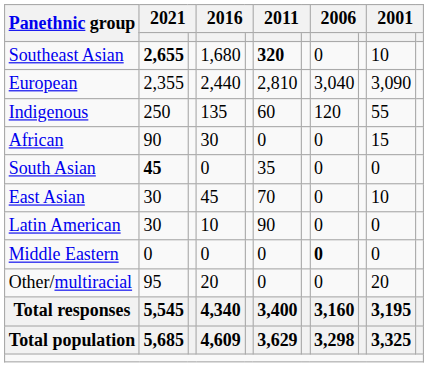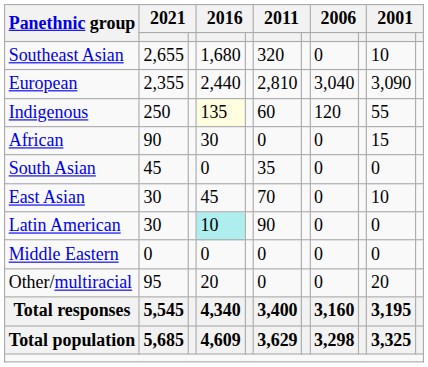(164, 55) bold -> (164, 55) normal
(271, 55) bold -> (271, 55) normal
(214, 112) no background -> (214, 112) lightyellow background
(153, 169) bold -> (153, 169) normal
(209, 225) no background -> (209, 225) paleturquoise background
(319, 254) bold -> (319, 254) normal
